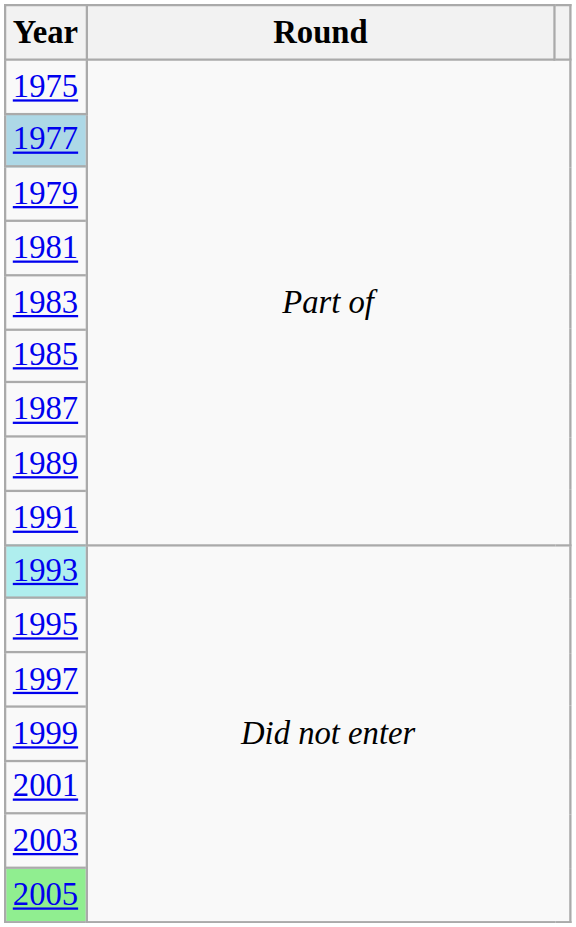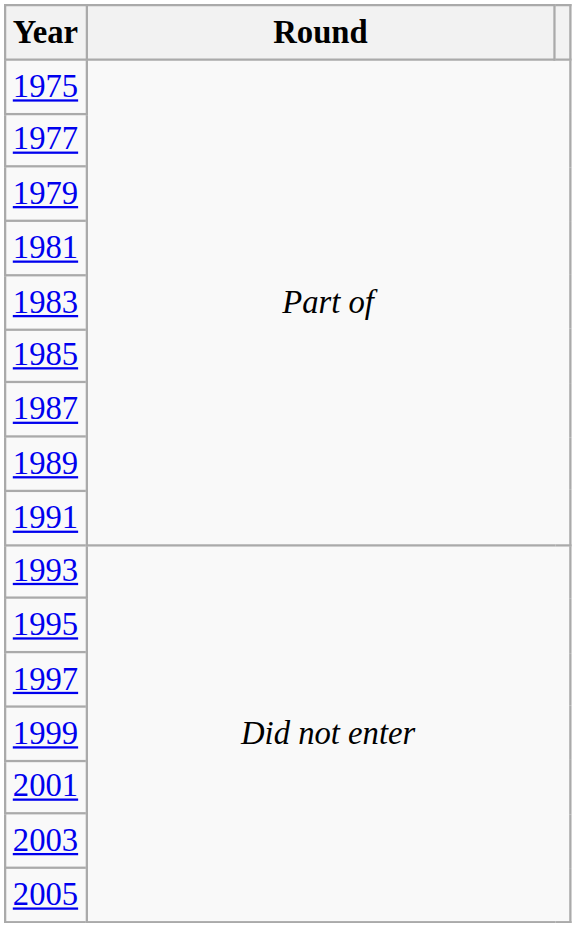(45, 139) lightblue background -> (45, 139) no background
(45, 570) paleturquoise background -> (45, 570) no background
(45, 894) lightgreen background -> (45, 894) no background
